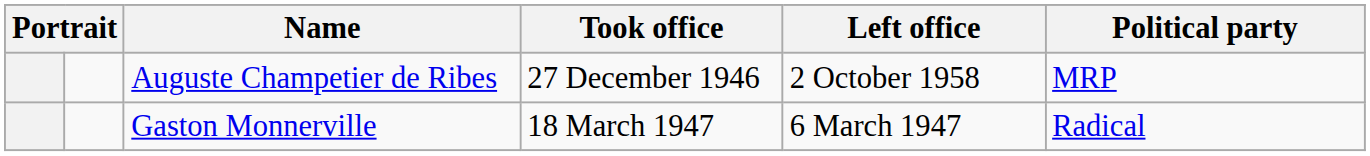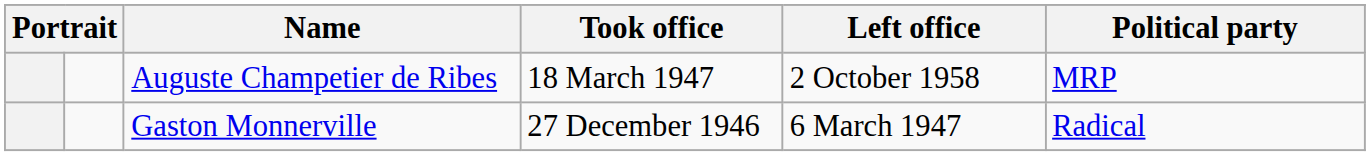(644, 77) 27 December 1946 -> (621, 77) 18 March 1947
(621, 125) 18 March 1947 -> (644, 125) 27 December 1946
